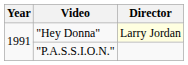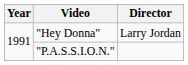(151, 32) lightyellow background -> (151, 32) no background
